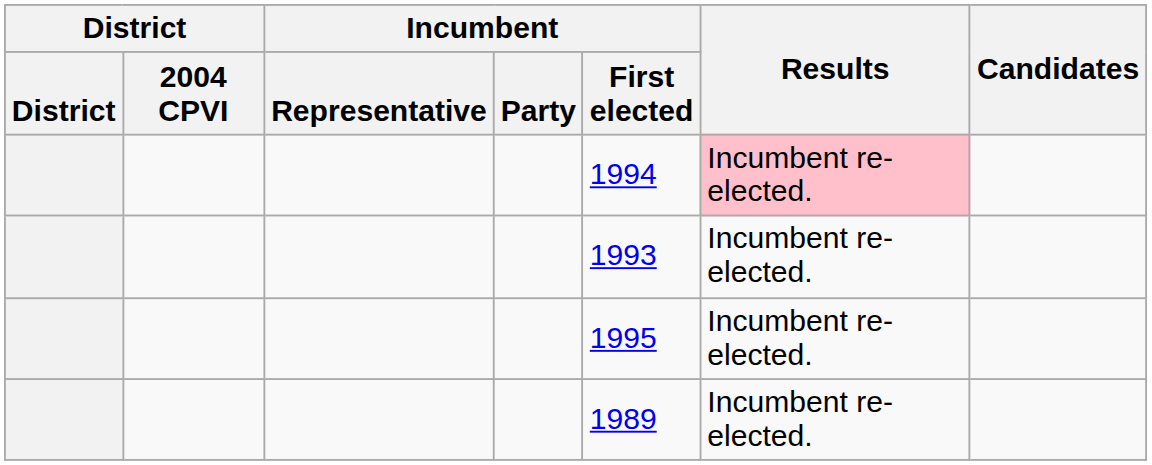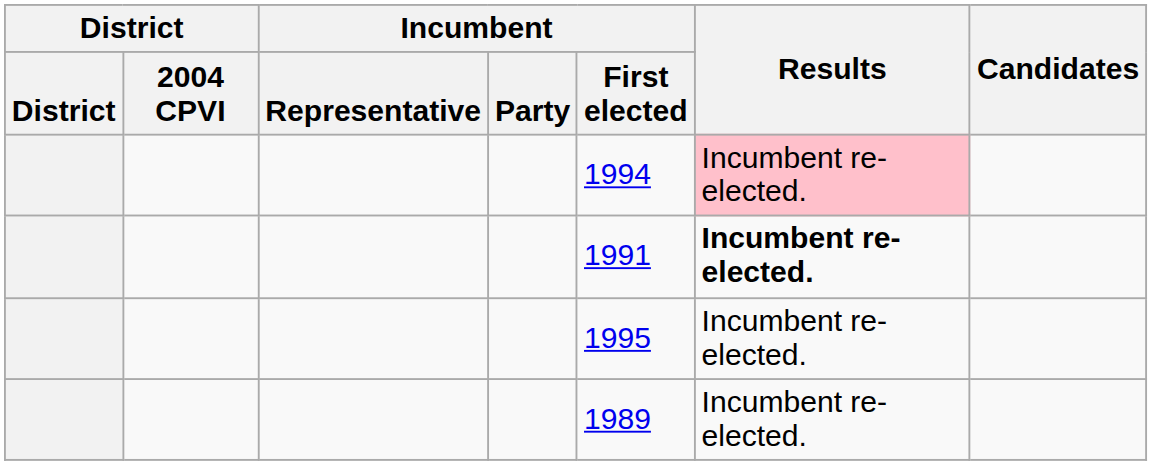(623, 256) 1993 -> (617, 256) 1991
(800, 256) normal -> (801, 256) bold
